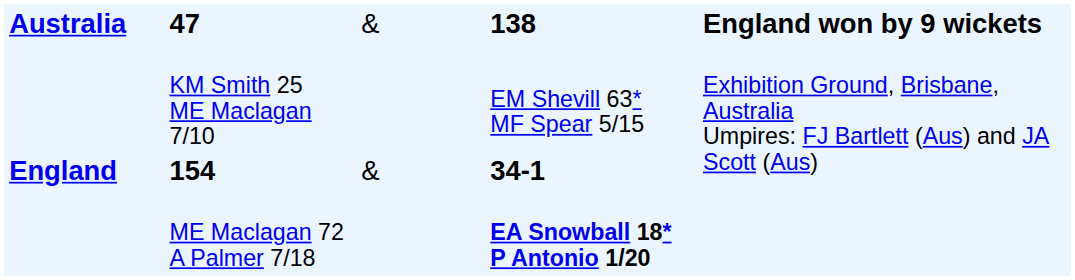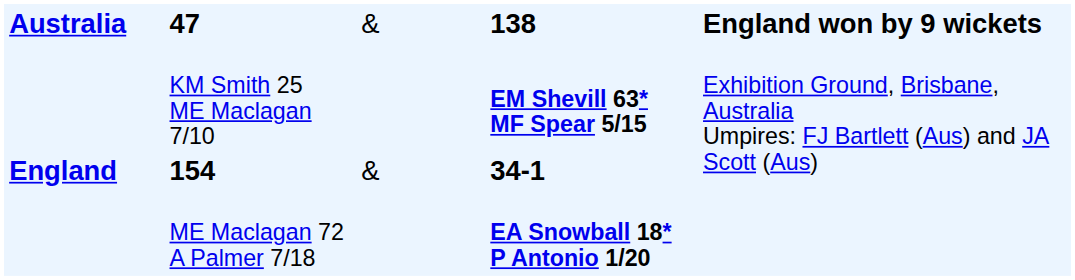(567, 111) normal -> (569, 111) bold
